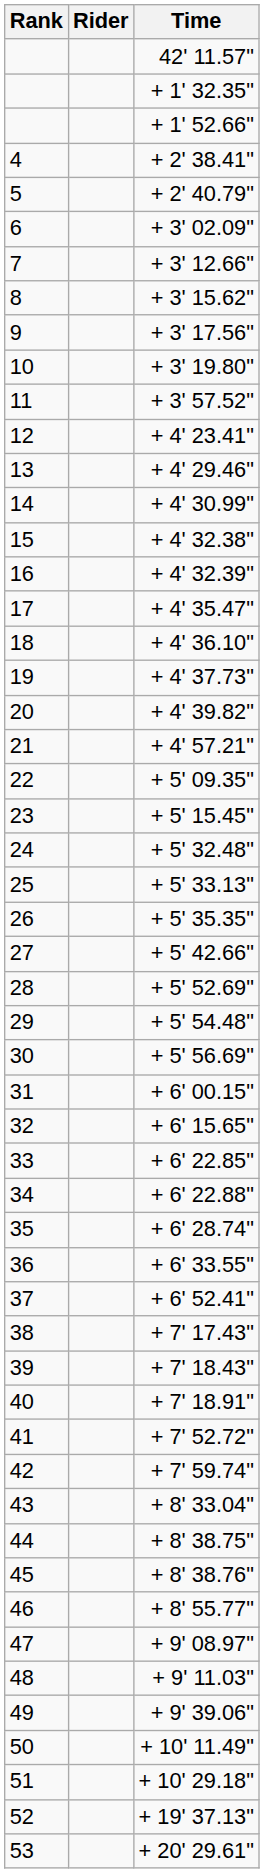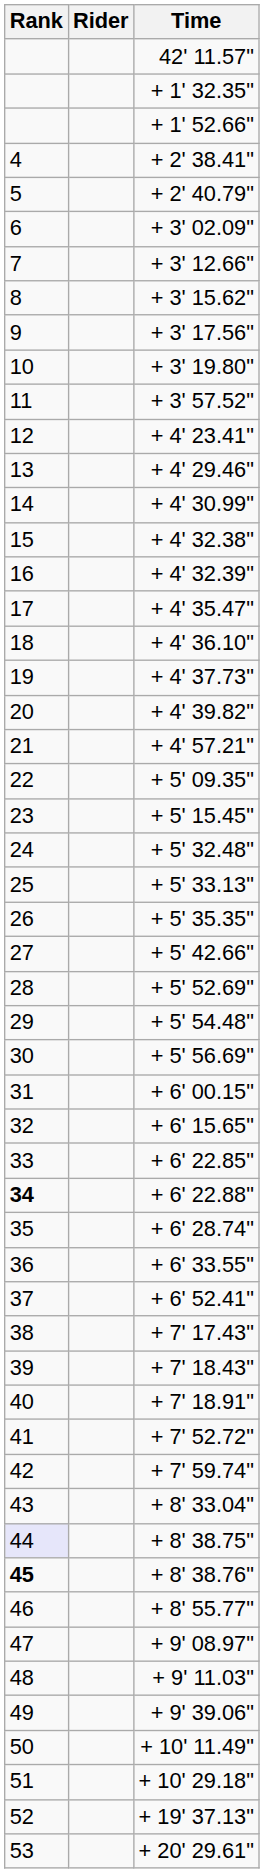(22, 1195) normal -> (22, 1195) bold
(22, 1540) no background -> (22, 1540) lavender background
(22, 1574) normal -> (22, 1574) bold
